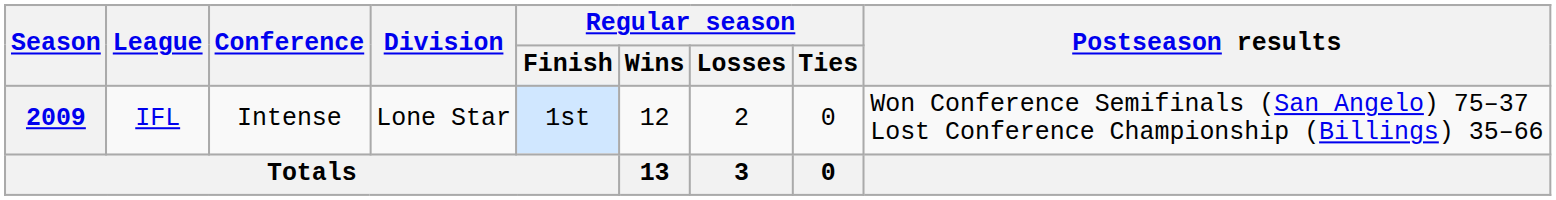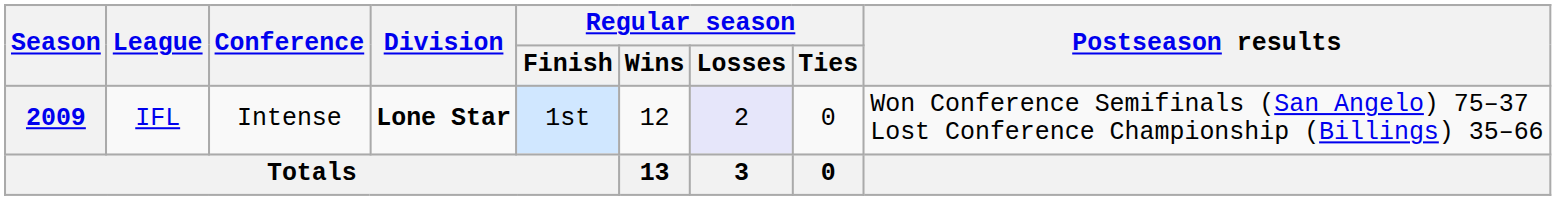(444, 120) normal -> (444, 120) bold
(741, 120) no background -> (741, 120) lavender background
